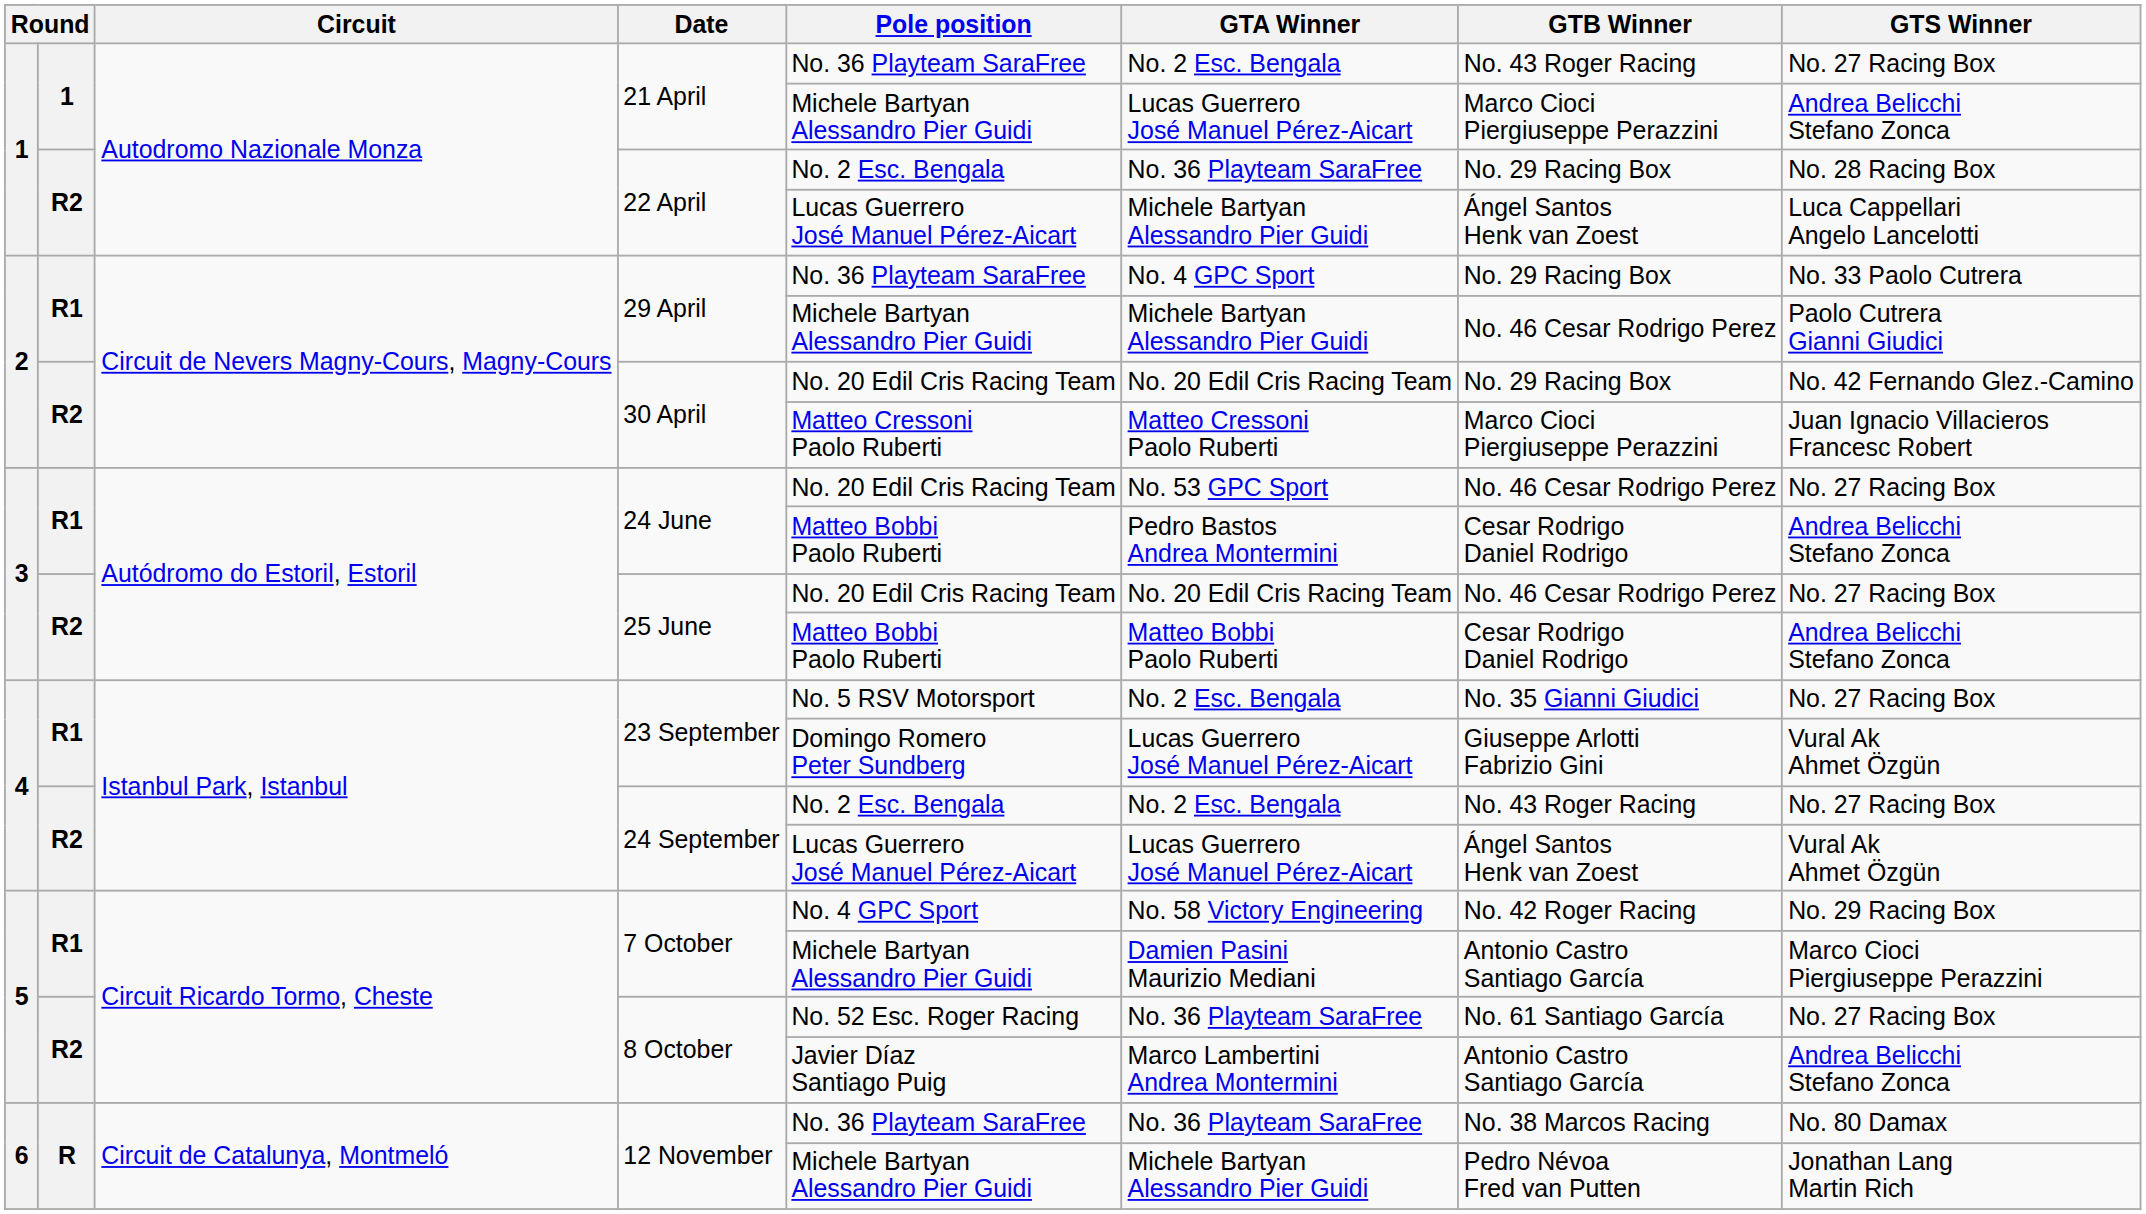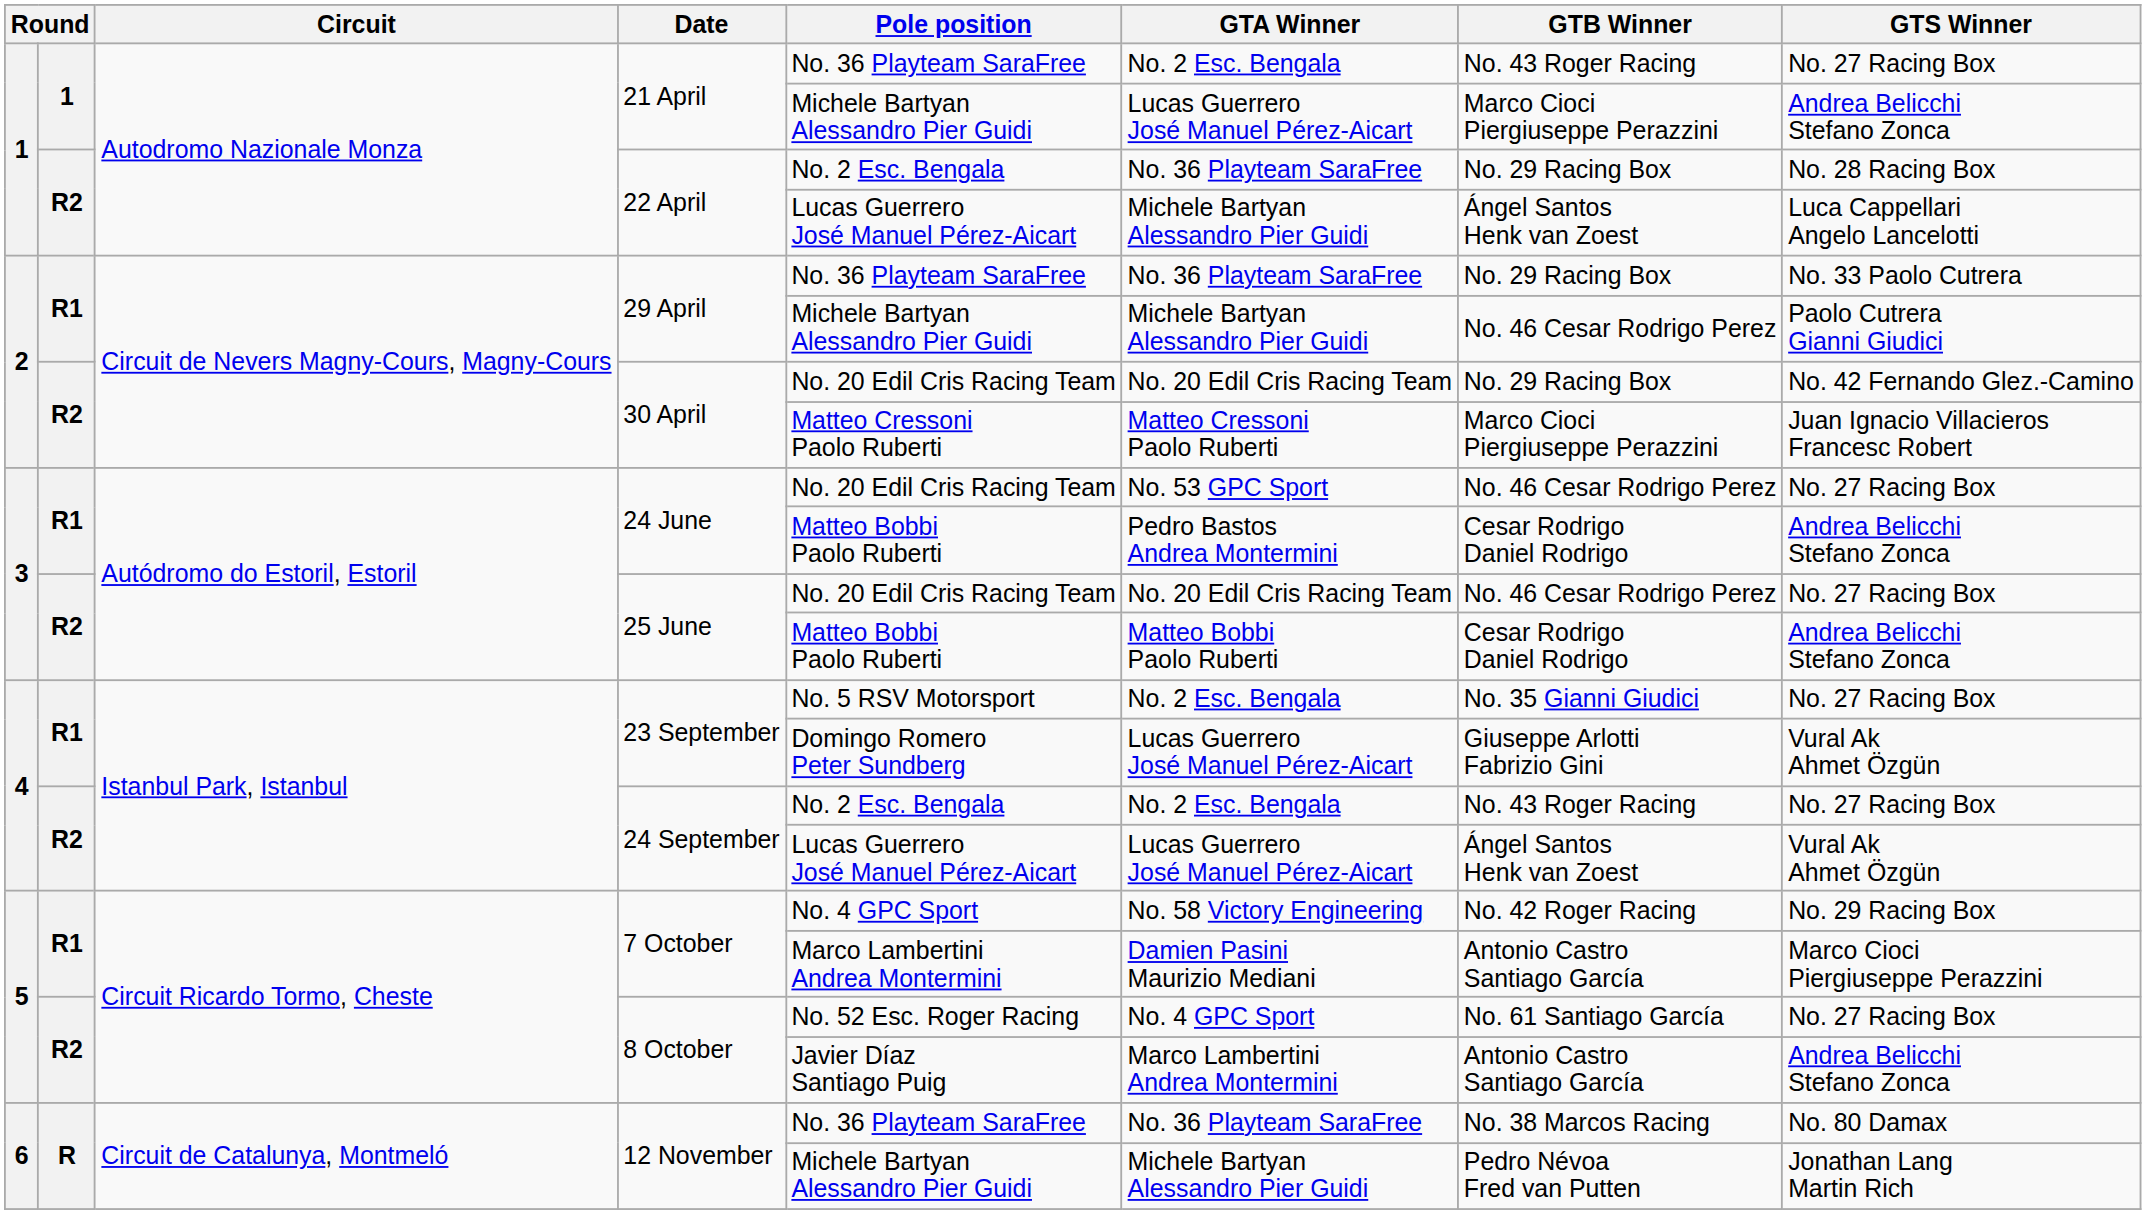(1221, 275) No. 4 GPC Sport -> (1275, 275) No. 36 Playteam SaraFree
(912, 964) Michele Bartyan Alessandro Pier Guidi -> (896, 964) Marco Lambertini Andrea Montermini
(1275, 1017) No. 36 Playteam SaraFree -> (1221, 1017) No. 4 GPC Sport
